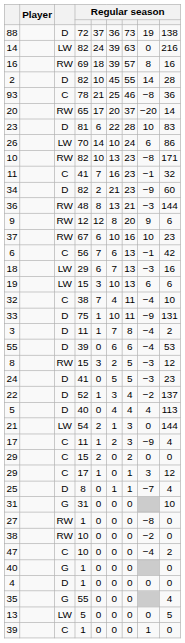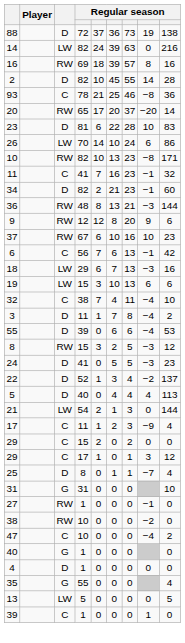(148, 189) −9 -> (148, 189) −1
- row: (12, 315)
(148, 520) −8 -> (148, 504) −1
